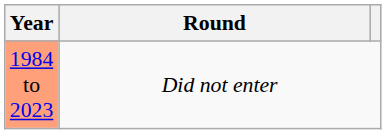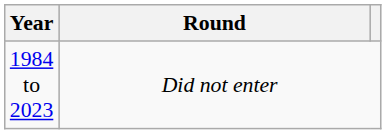(32, 84) lightsalmon background -> (32, 84) no background
